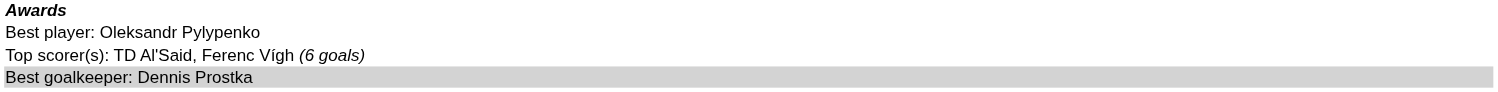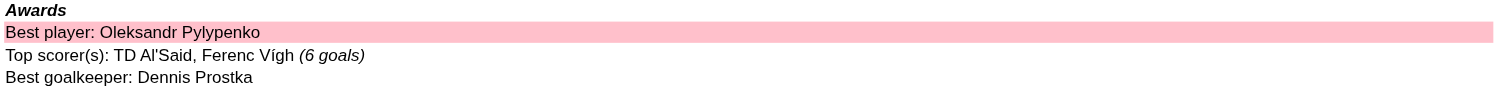(133, 32) no background -> (133, 32) pink background
(129, 77) lightgrey background -> (129, 77) no background
